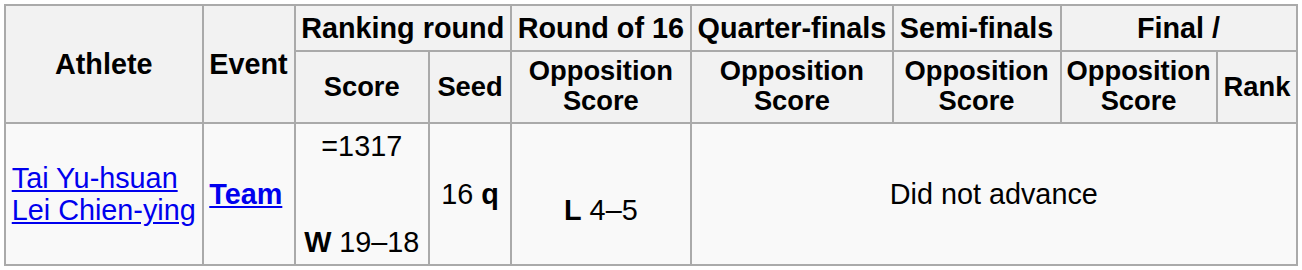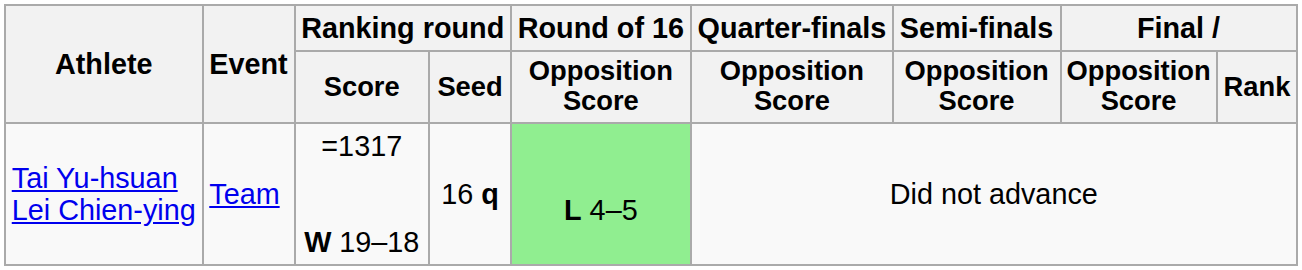(246, 195) bold -> (244, 195) normal
(601, 211) no background -> (601, 211) lightgreen background
